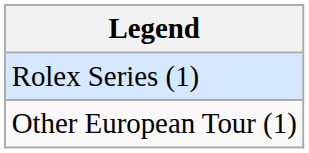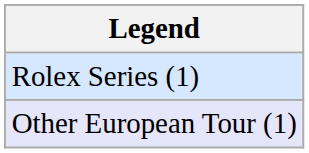(154, 123) no background -> (154, 123) lavender background
